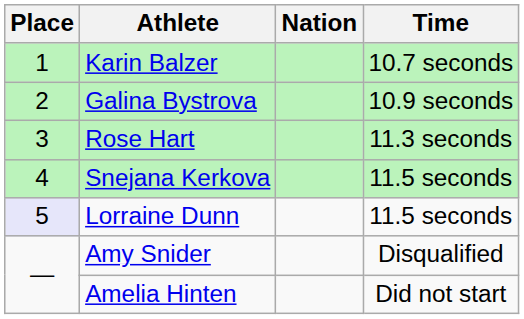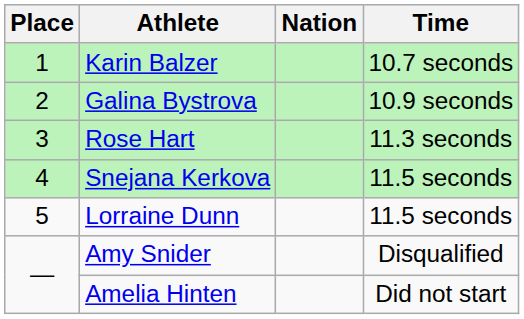(42, 216) lavender background -> (42, 216) no background
